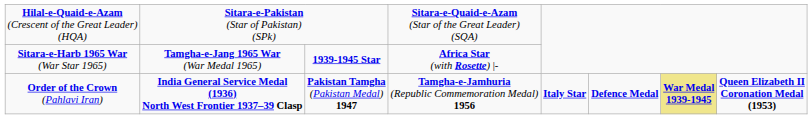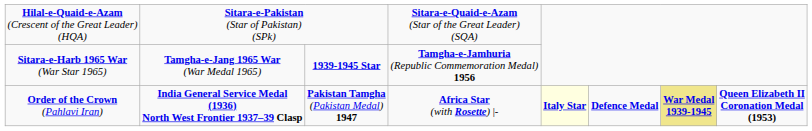(464, 59) Africa Star (with Rosette) |- -> (464, 65) Tamgha-e-Jamhuria (Republic Commemoration Medal) 1956
(464, 93) Tamgha-e-Jamhuria (Republic Commemoration Medal) 1956 -> (464, 105) Africa Star (with Rosette) |-
(565, 93) no background -> (565, 105) lightyellow background
